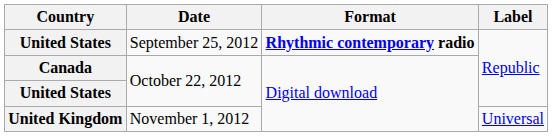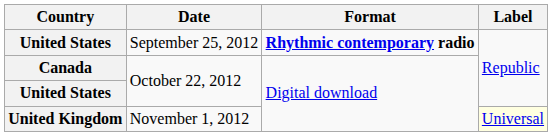(513, 118) no background -> (513, 118) lightyellow background
